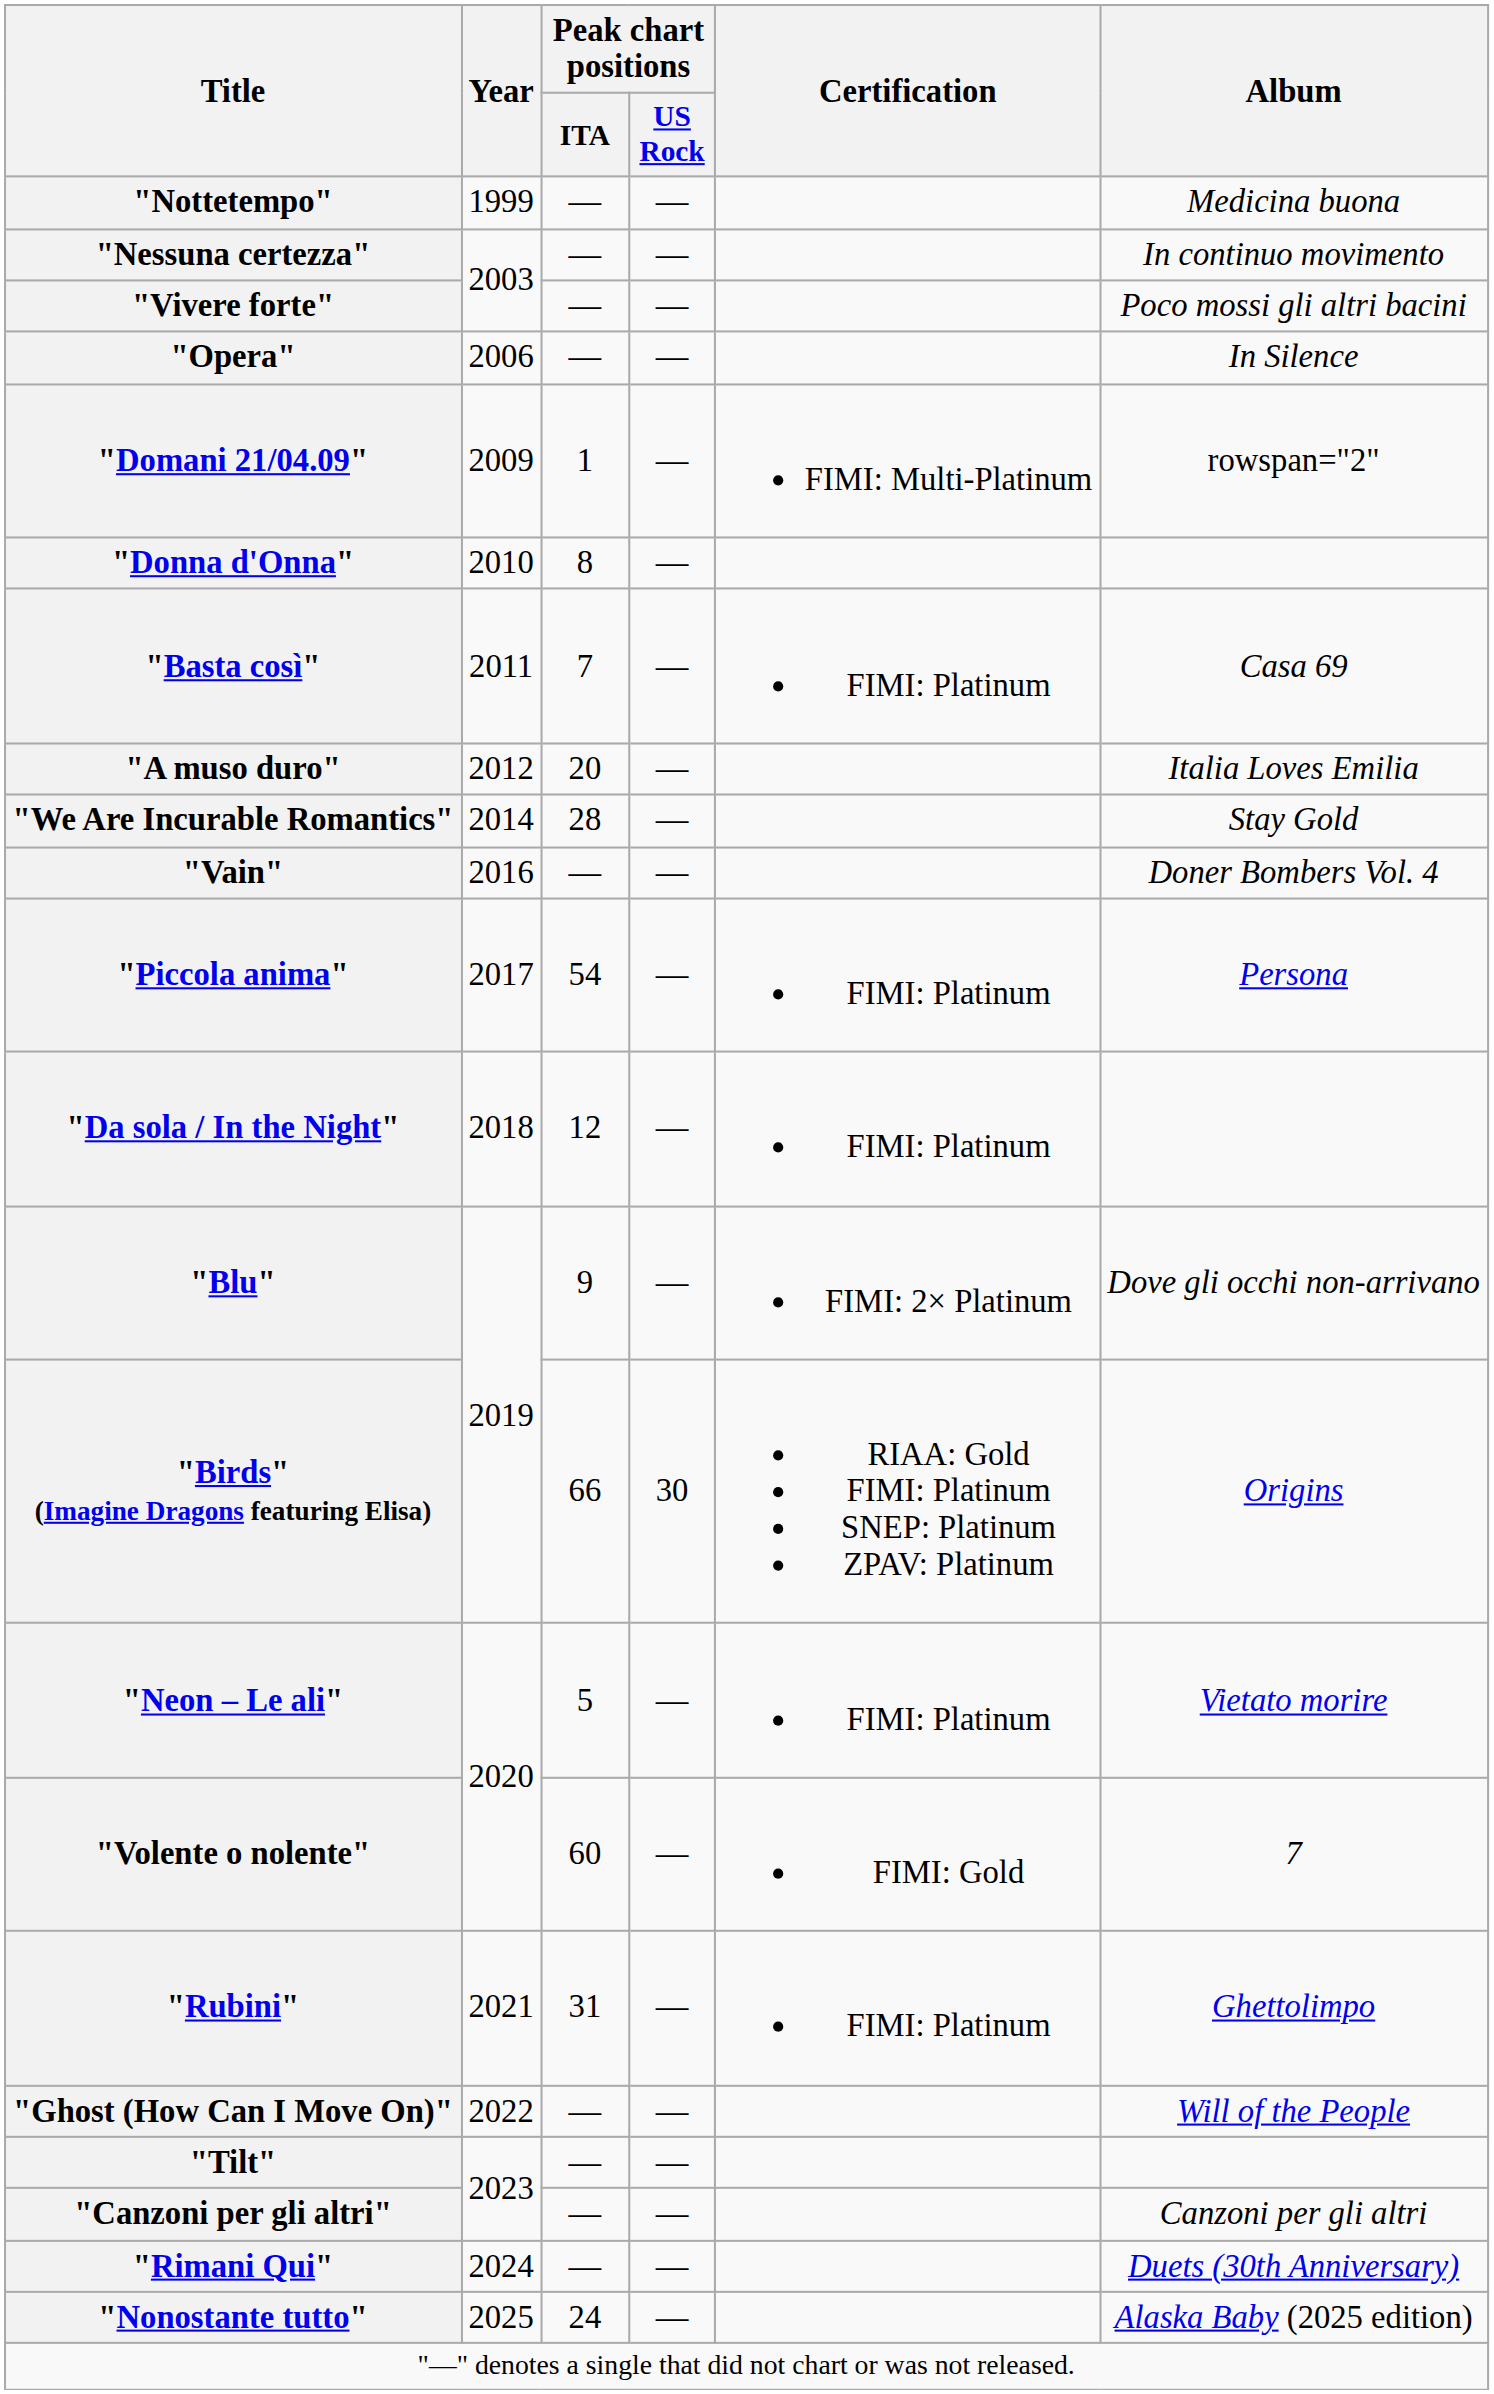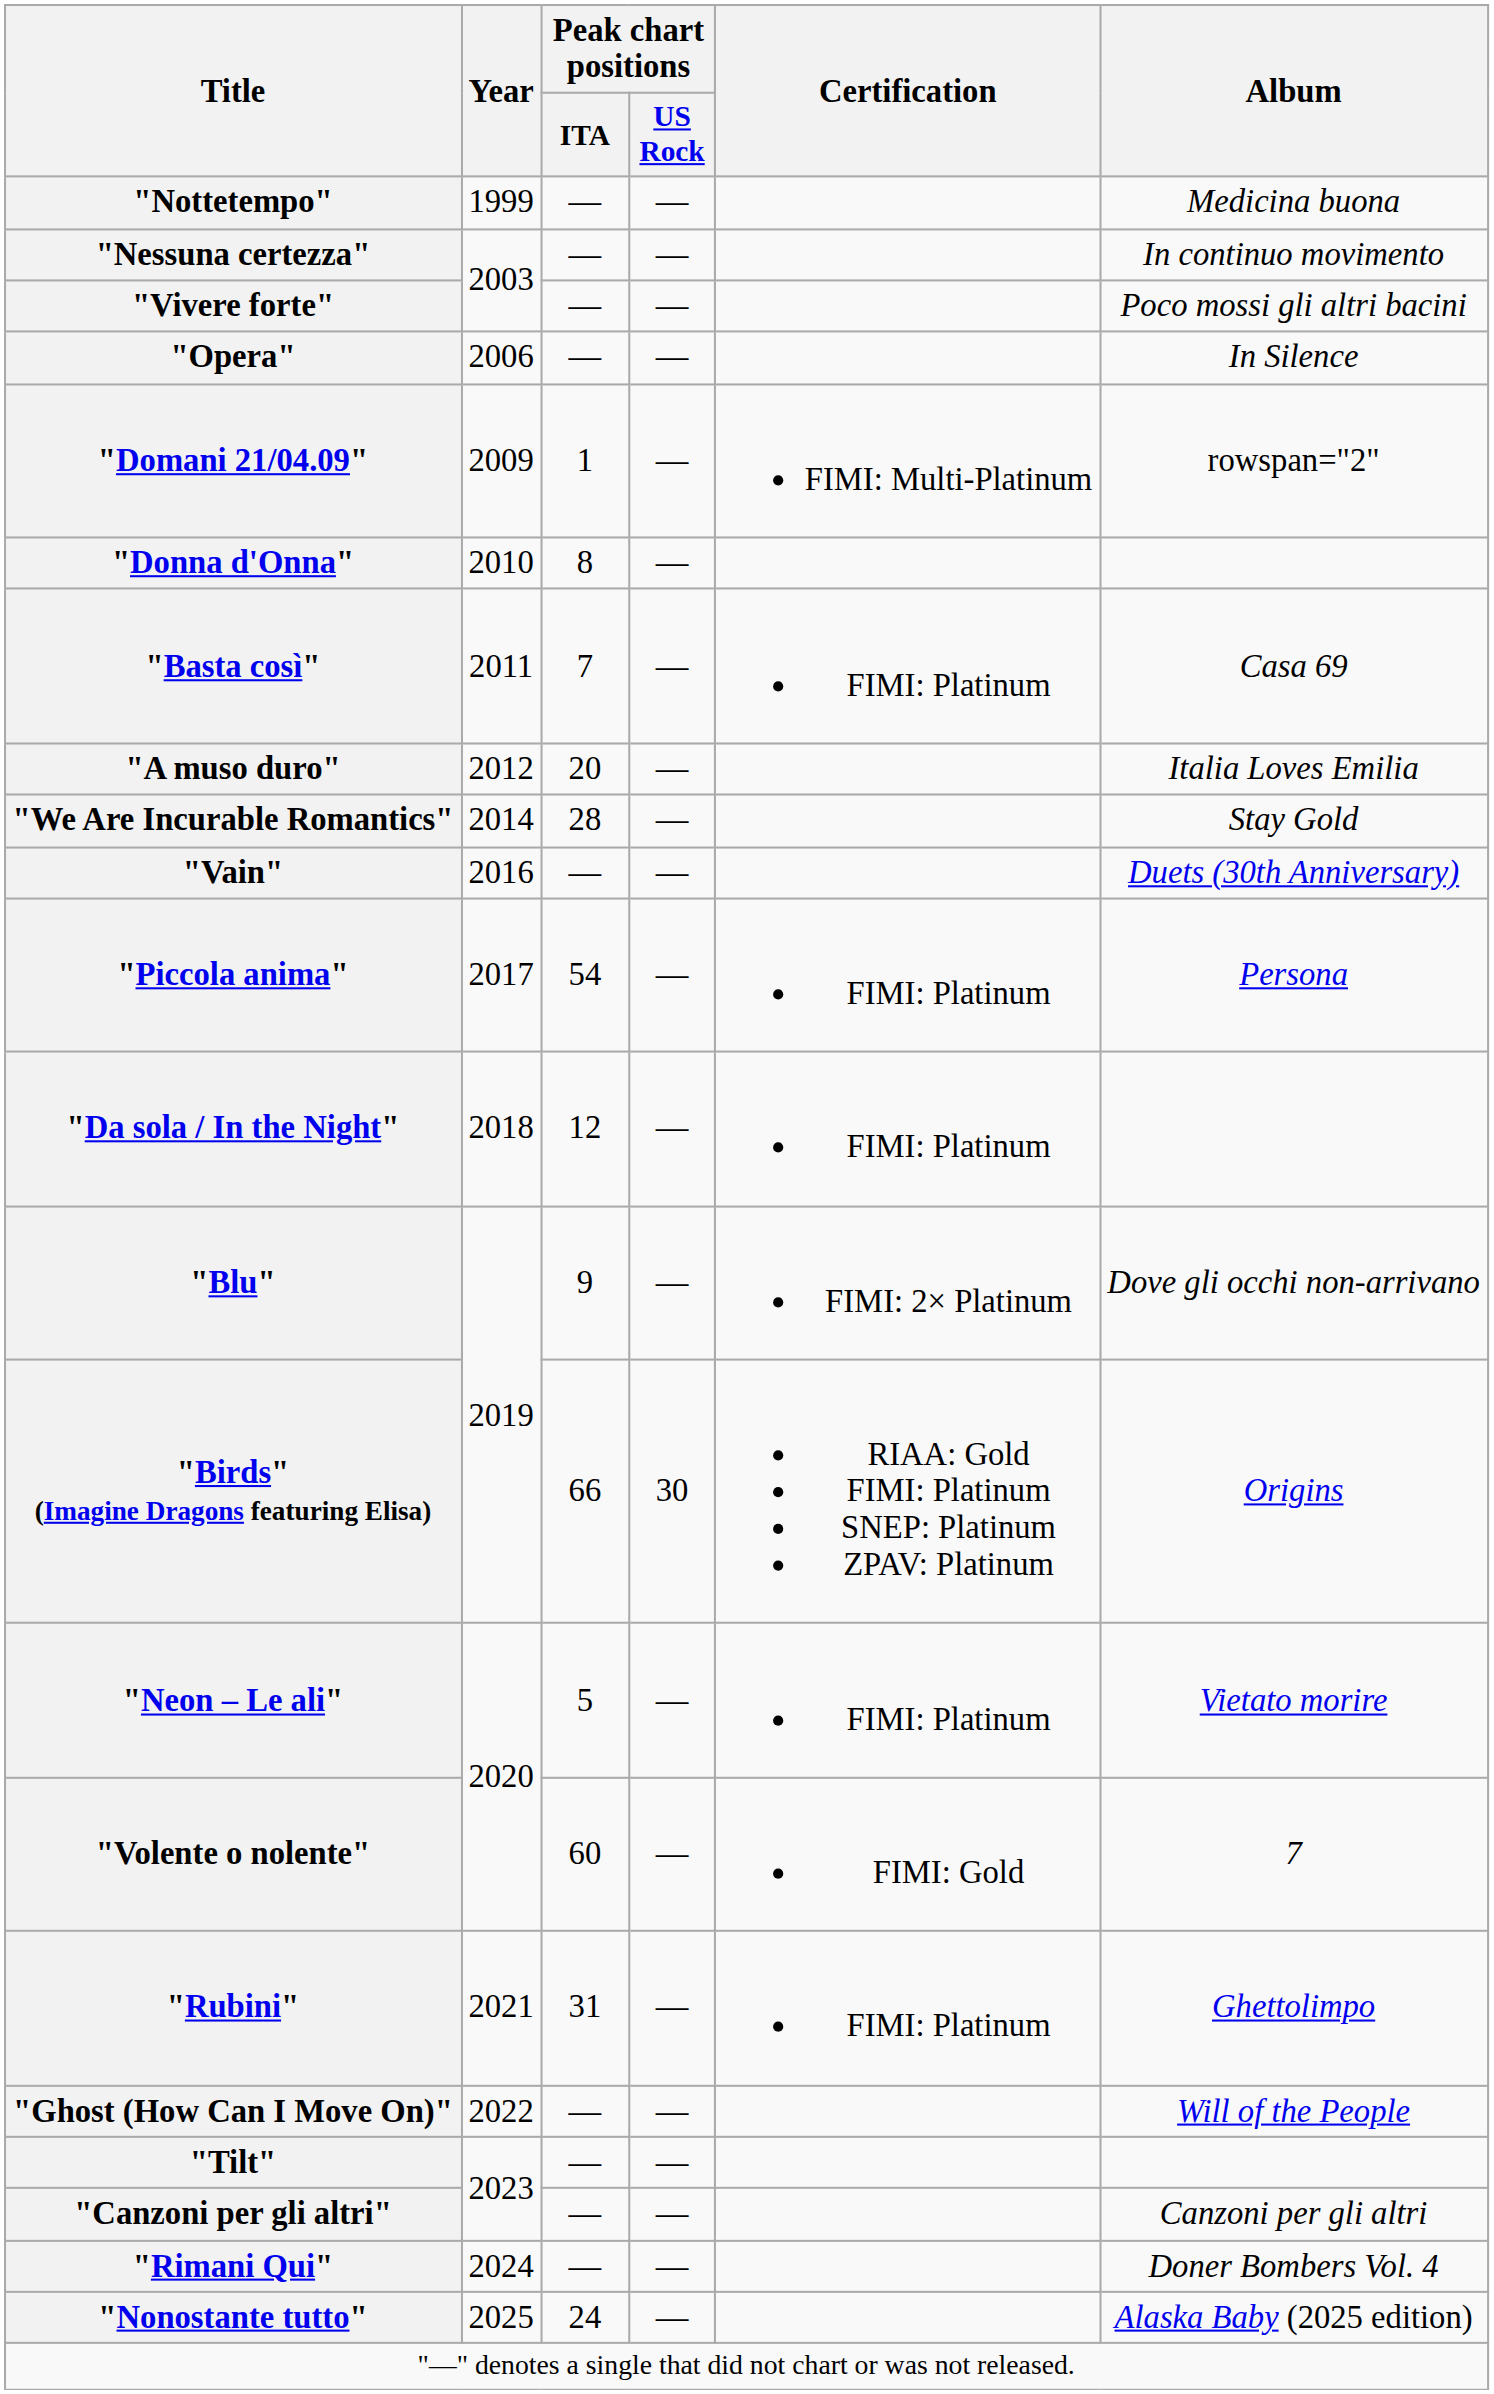(1294, 871) Doner Bombers Vol. 4 -> (1294, 871) Duets (30th Anniversary)
(1294, 2265) Duets (30th Anniversary) -> (1294, 2265) Doner Bombers Vol. 4
